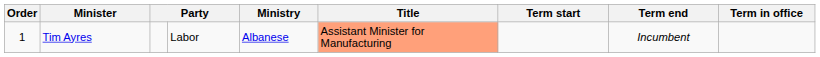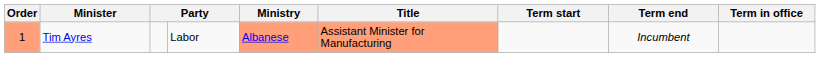(22, 37) no background -> (22, 37) lightsalmon background
(265, 37) no background -> (265, 37) lightsalmon background
